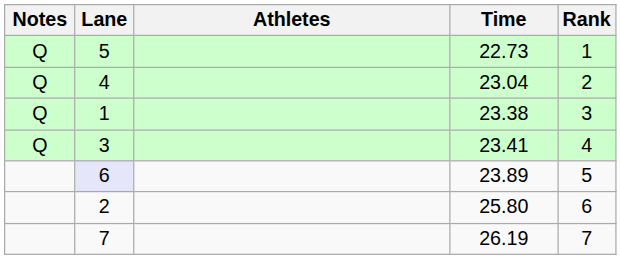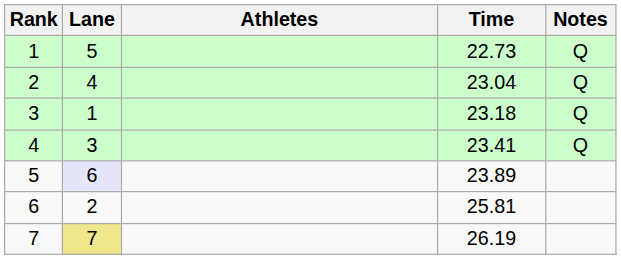columns swapped: (587, 20) <-> (40, 20)
(504, 113) 23.38 -> (491, 113) 23.18
(504, 207) 25.80 -> (491, 207) 25.81
(104, 238) no background -> (92, 238) khaki background
